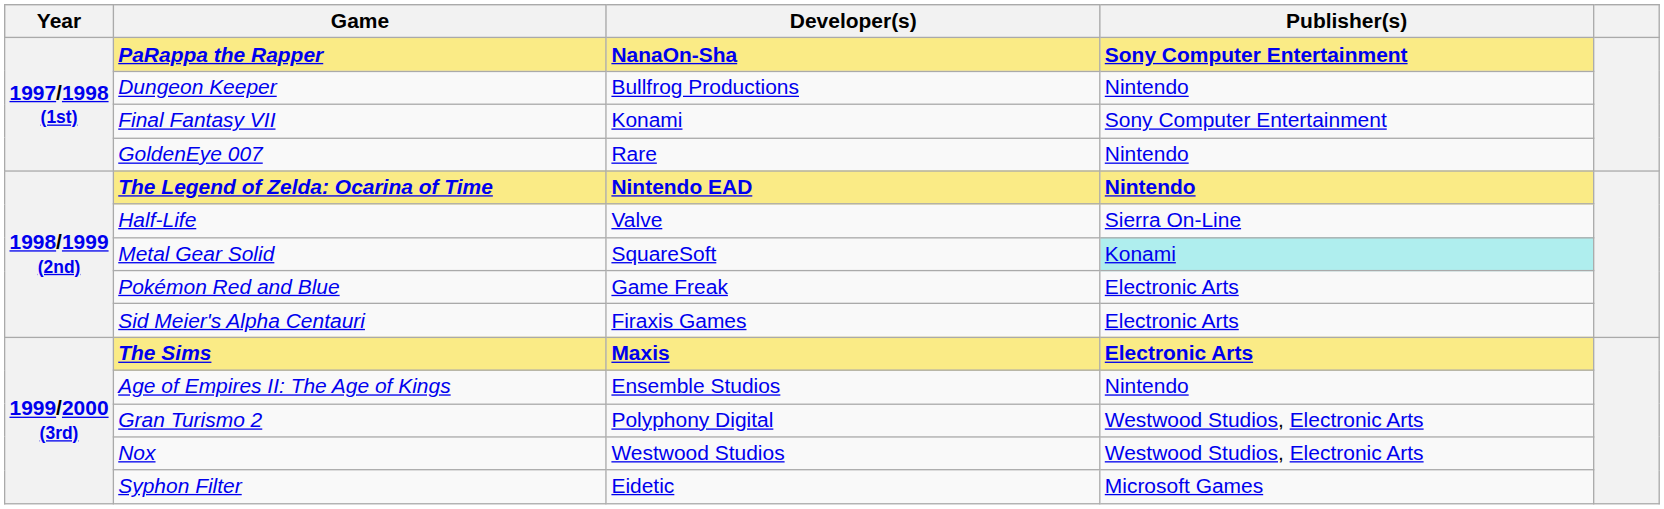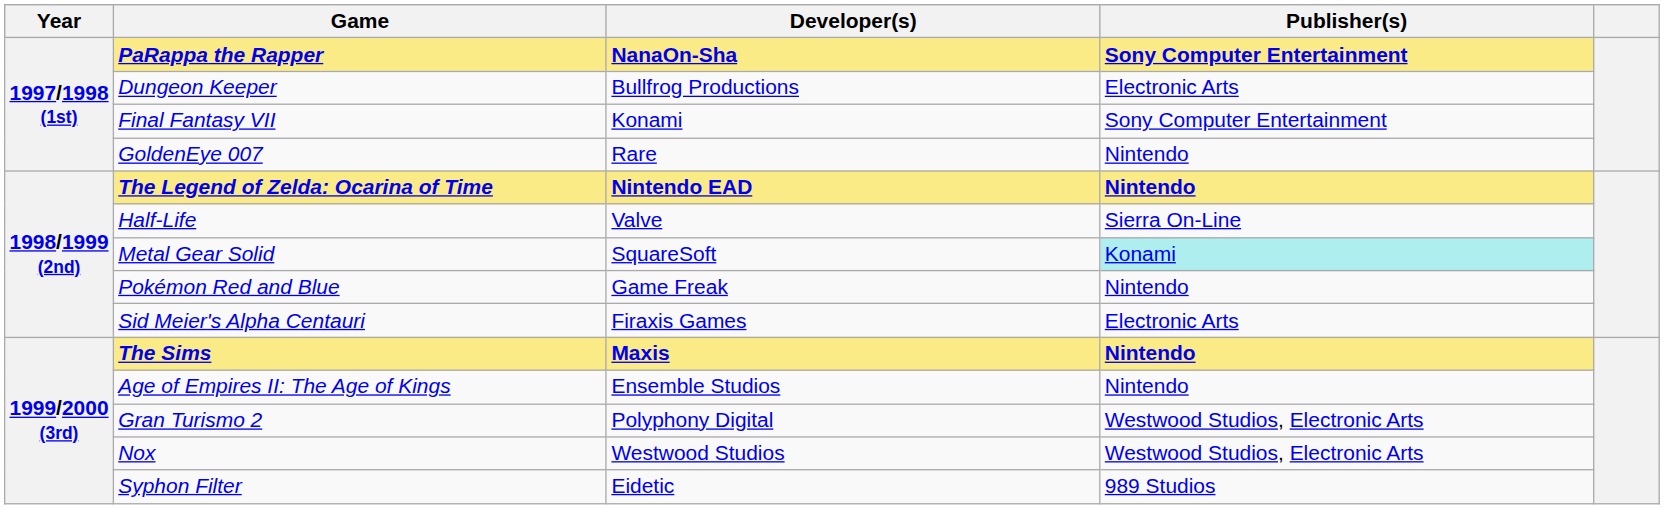(1147, 87) Nintendo -> (1172, 87) Electronic Arts
(1172, 287) Electronic Arts -> (1147, 287) Nintendo
(1179, 353) Electronic Arts -> (1150, 353) Nintendo
(1184, 486) Microsoft Games -> (1160, 486) 989 Studios
